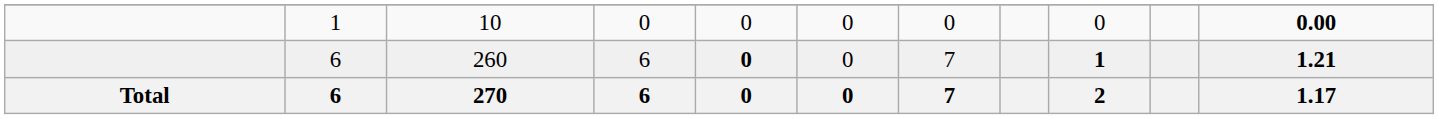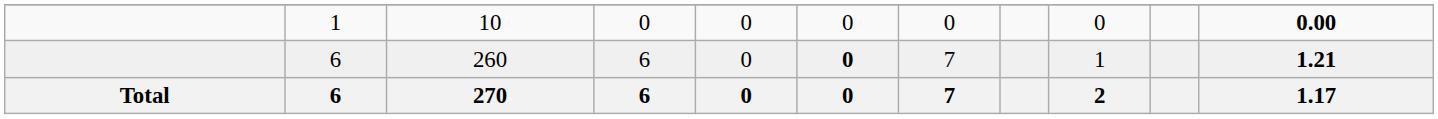(746, 58) bold -> (746, 58) normal
(848, 58) normal -> (848, 58) bold
(1100, 58) bold -> (1100, 58) normal
